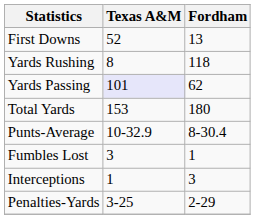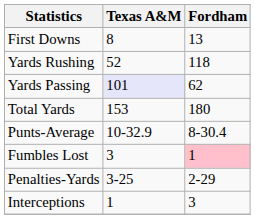(114, 39) 52 -> (110, 39) 8
(110, 62) 8 -> (114, 62) 52
(192, 156) no background -> (192, 156) pink background
rows swapped: (46, 179) <-> (54, 202)
